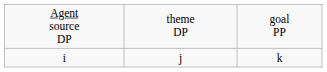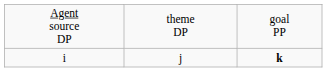(280, 57) normal -> (280, 57) bold
